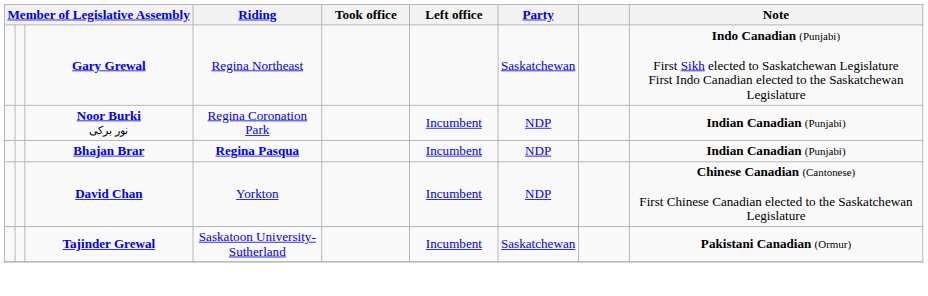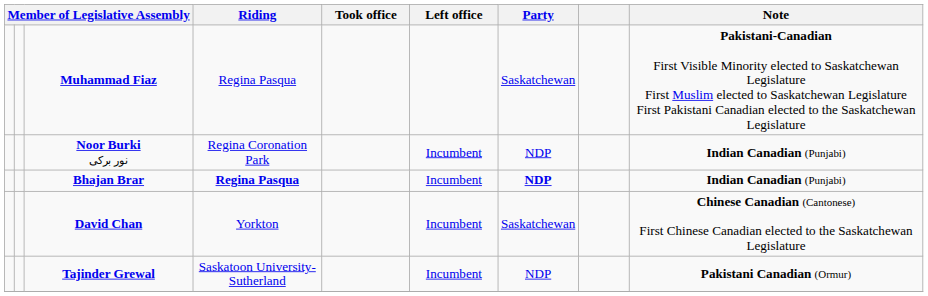+ row: (109, 79)
- row: (109, 65)
(538, 151) normal -> (538, 180) bold
(538, 194) NDP -> (538, 223) Saskatchewan
(538, 244) Saskatchewan -> (538, 273) NDP
